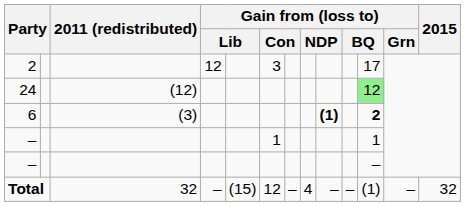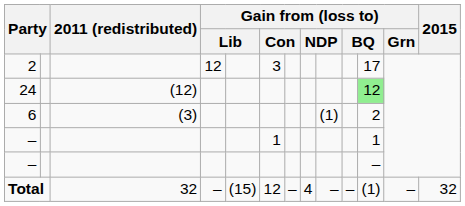(329, 115) bold -> (329, 115) normal
(376, 115) bold -> (376, 115) normal
